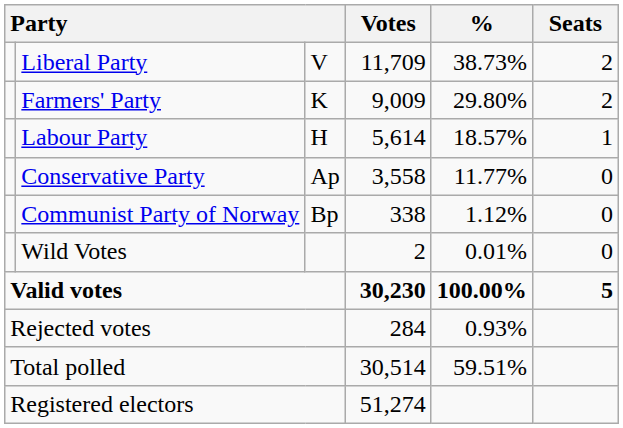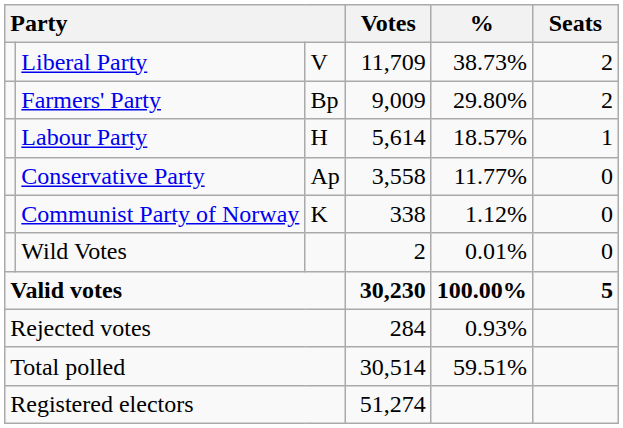(319, 99) K -> (324, 99) Bp
(324, 213) Bp -> (319, 213) K
